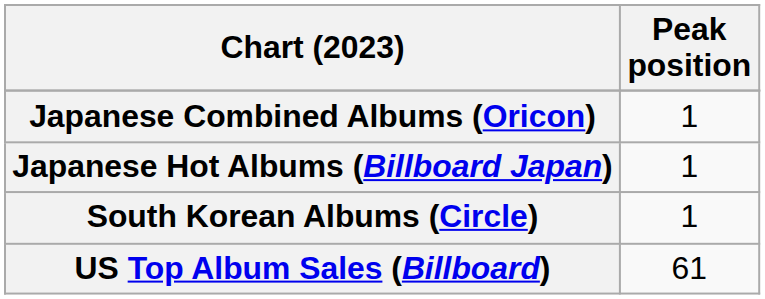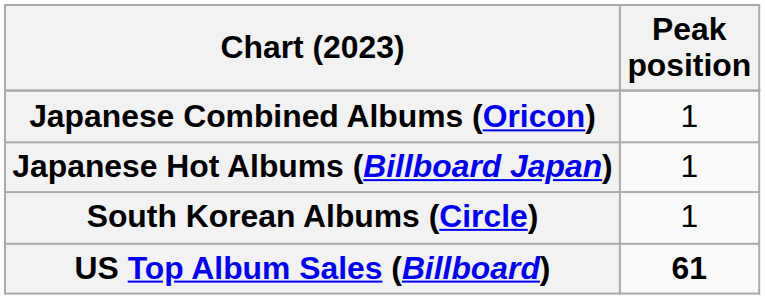(689, 267) normal -> (689, 267) bold
